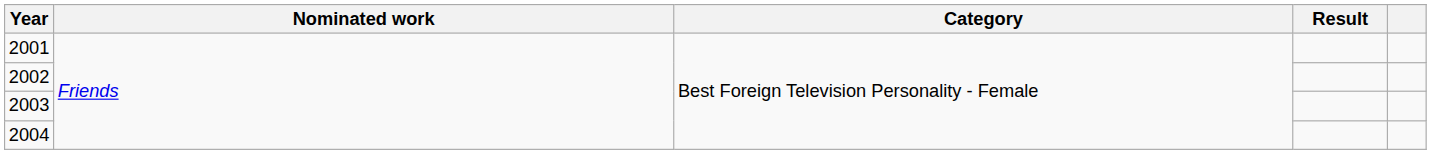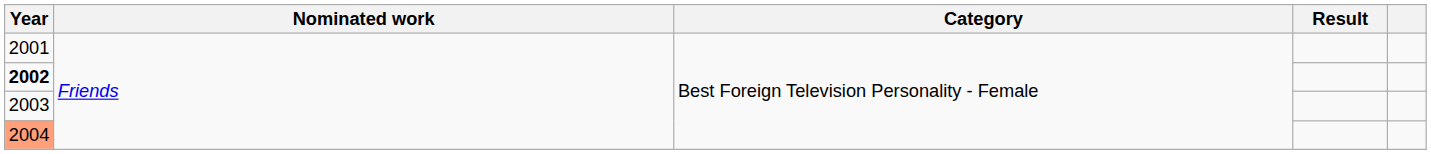(29, 76) normal -> (29, 76) bold
(29, 134) no background -> (29, 134) lightsalmon background
